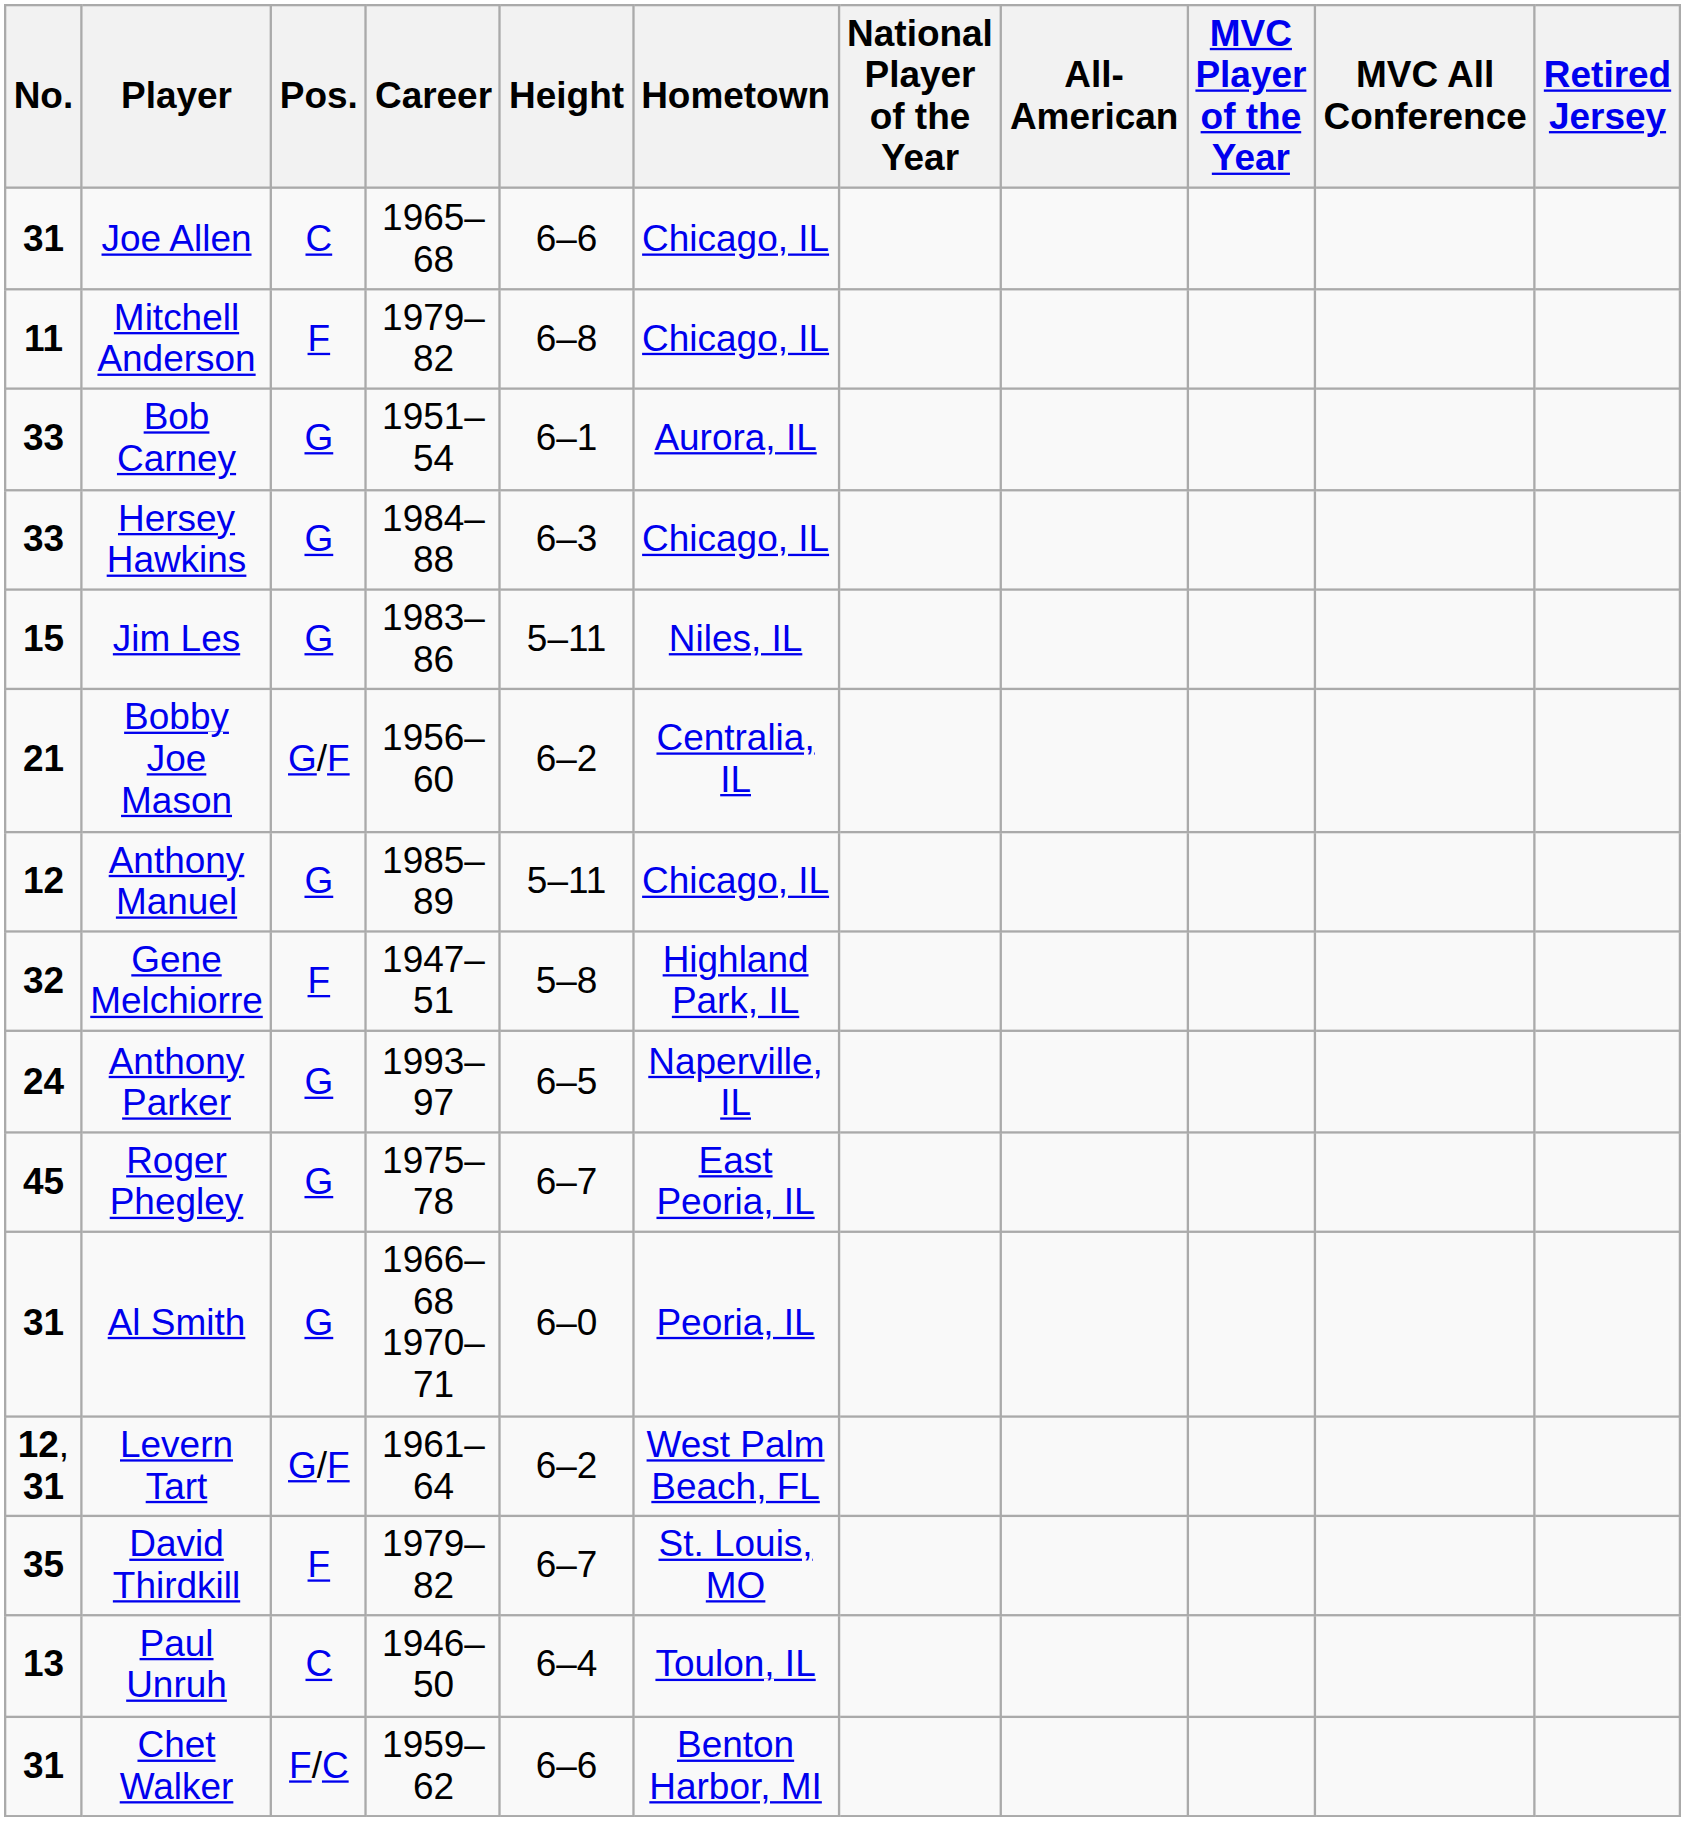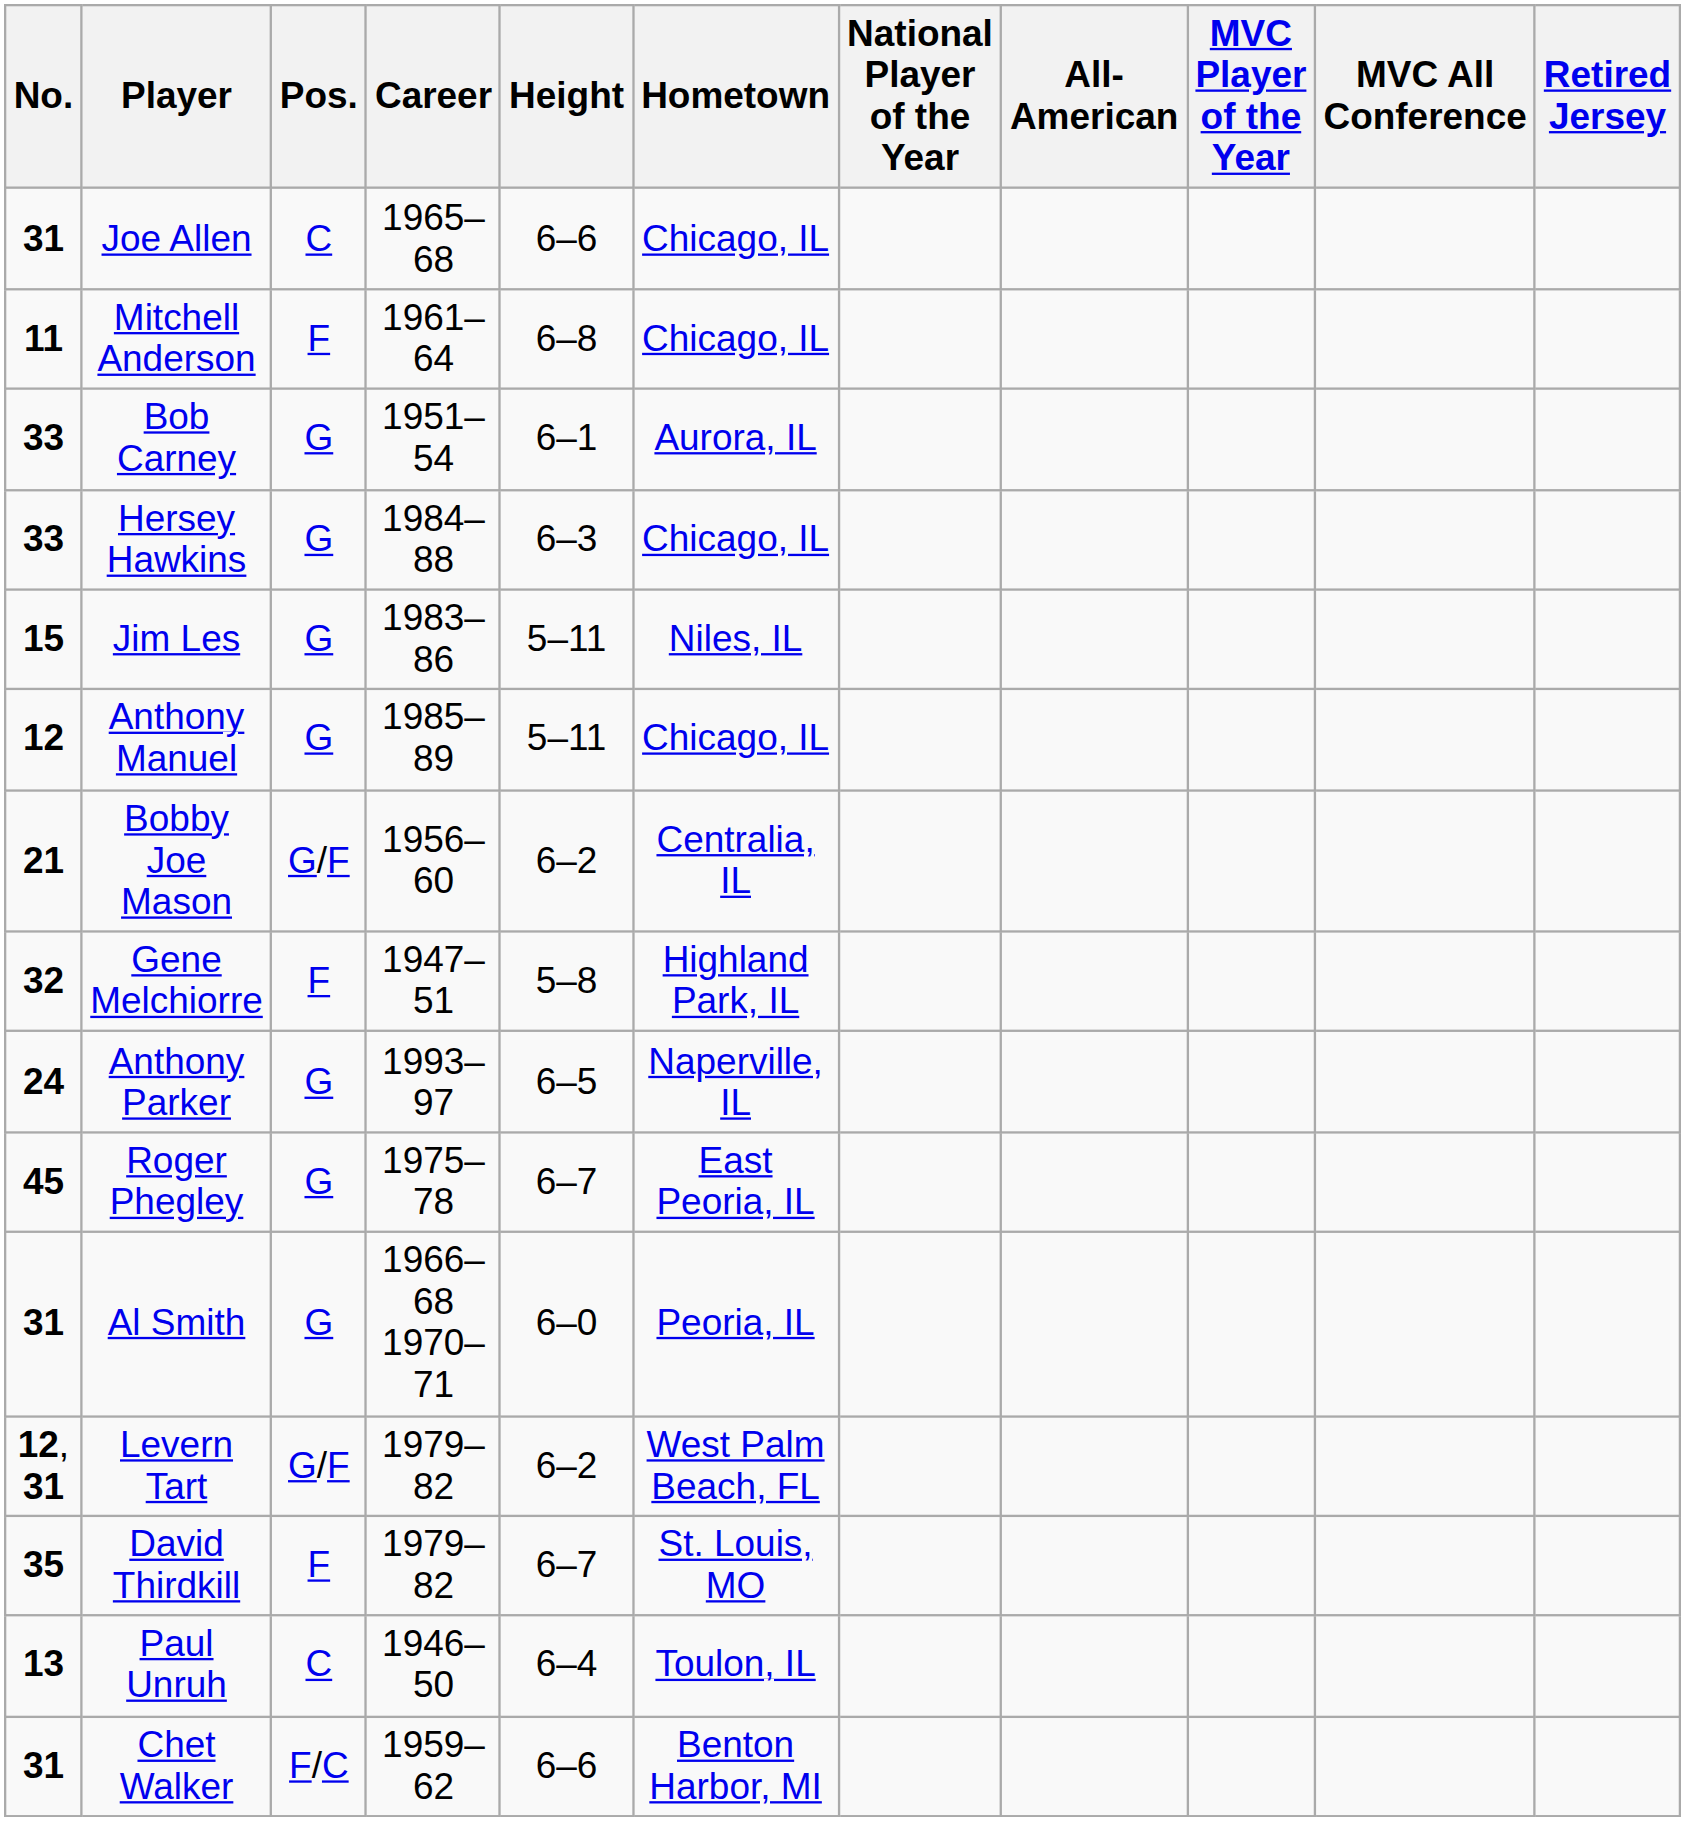(433, 338) 1979–82 -> (433, 338) 1961–64
rows swapped: (177, 880) <-> (177, 759)
(433, 1464) 1961–64 -> (433, 1464) 1979–82
